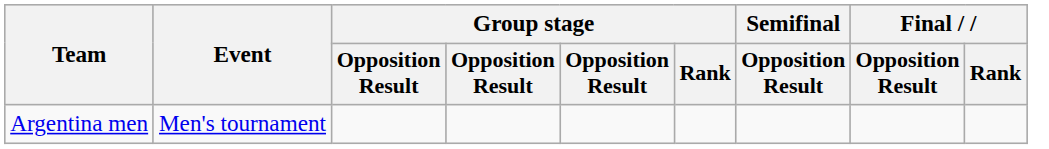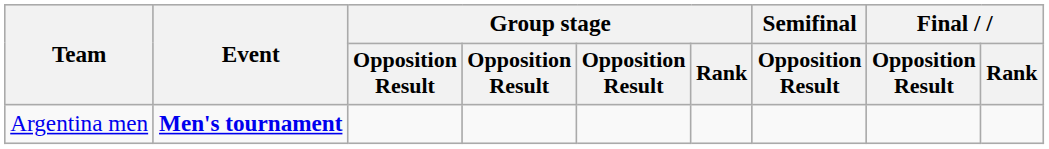(243, 124) normal -> (251, 124) bold
